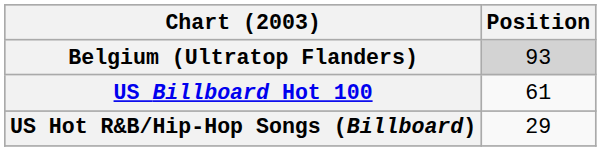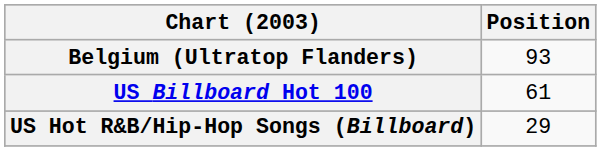(538, 58) lightgrey background -> (538, 58) no background
